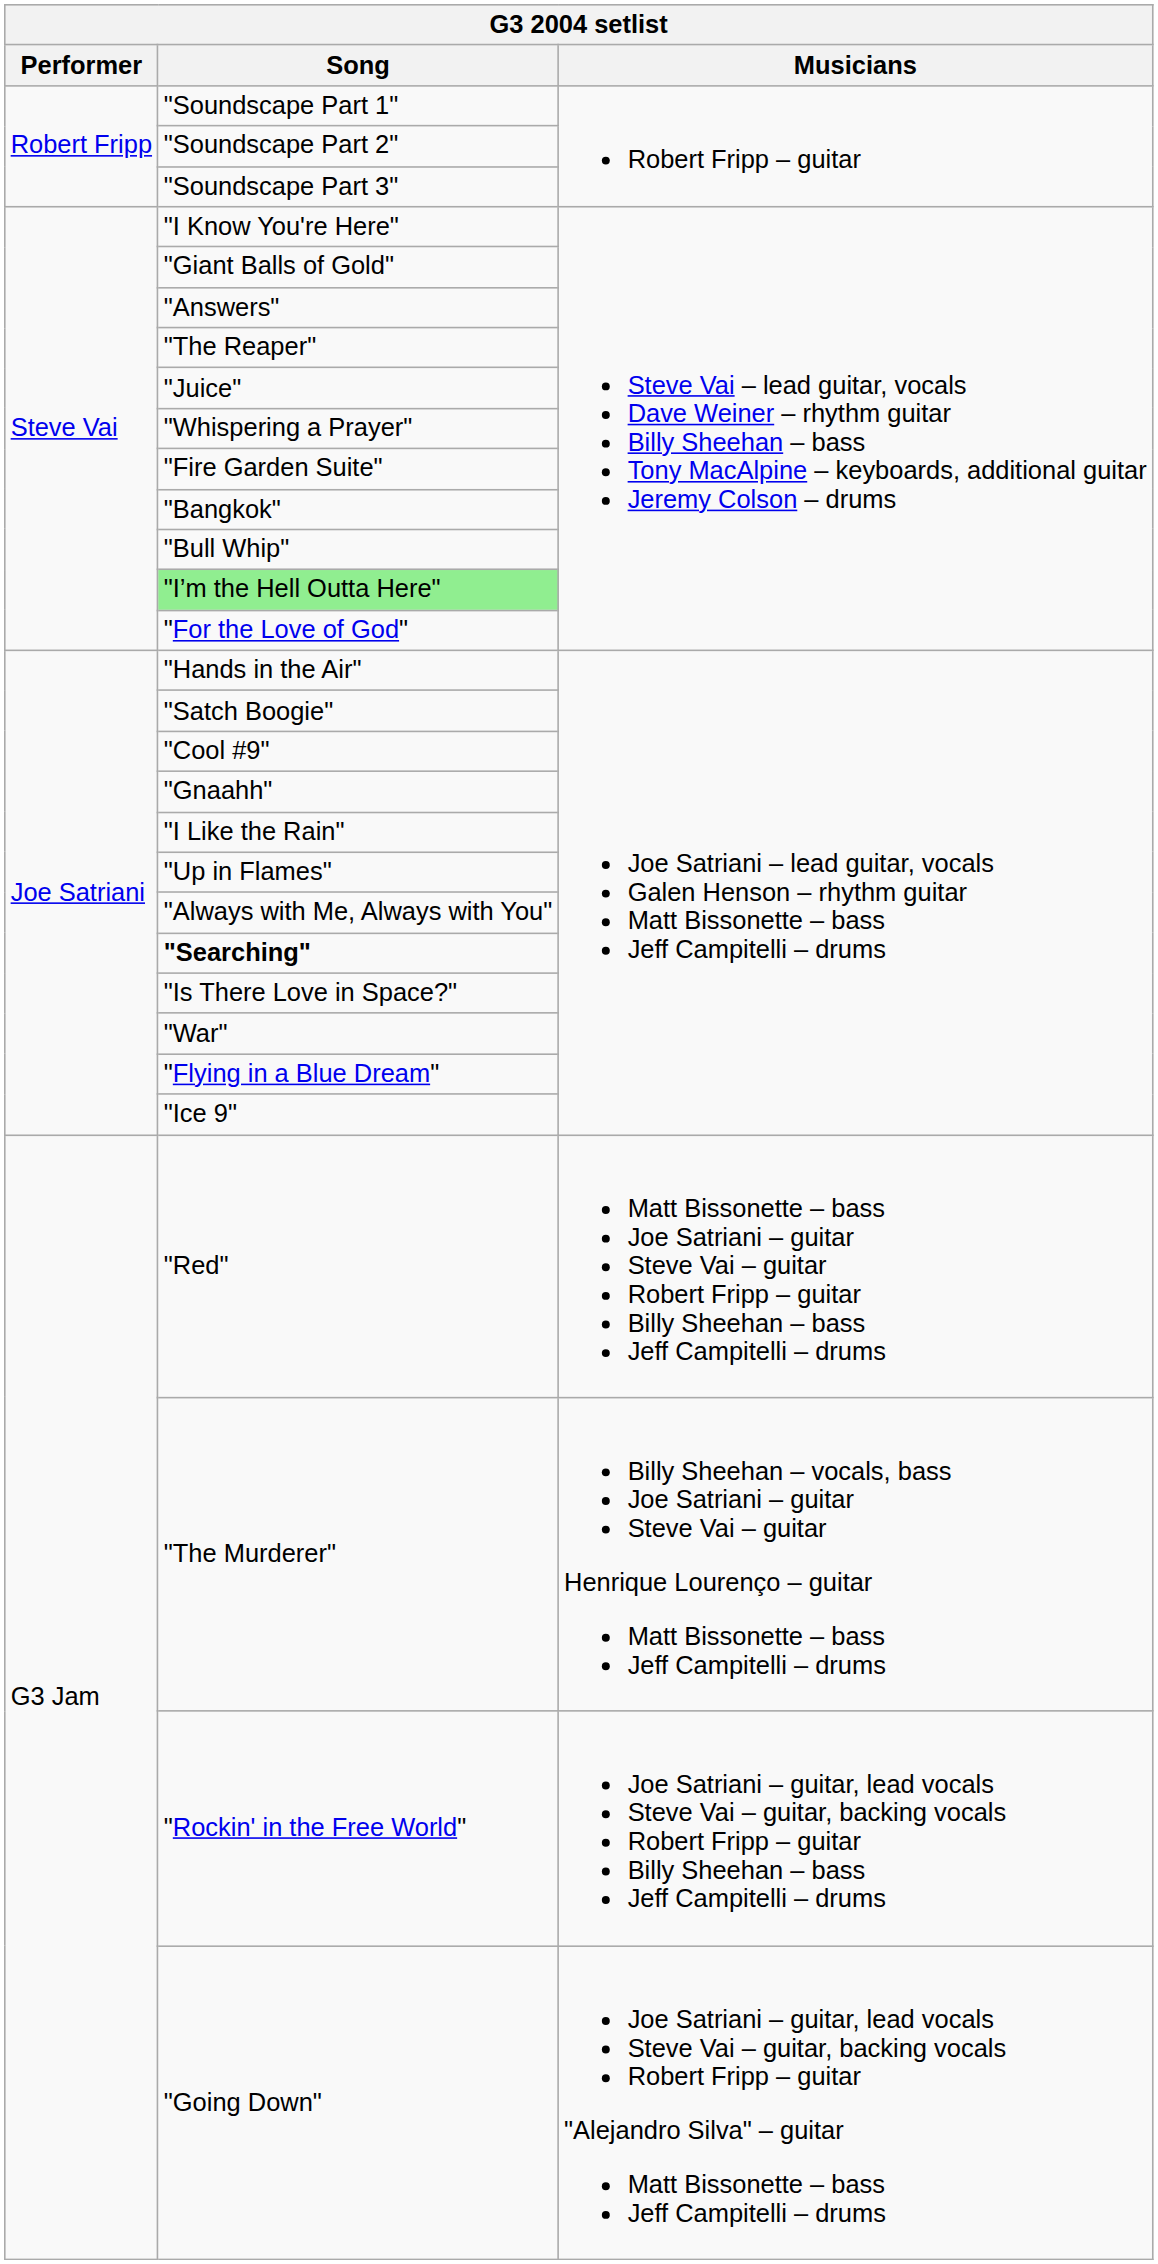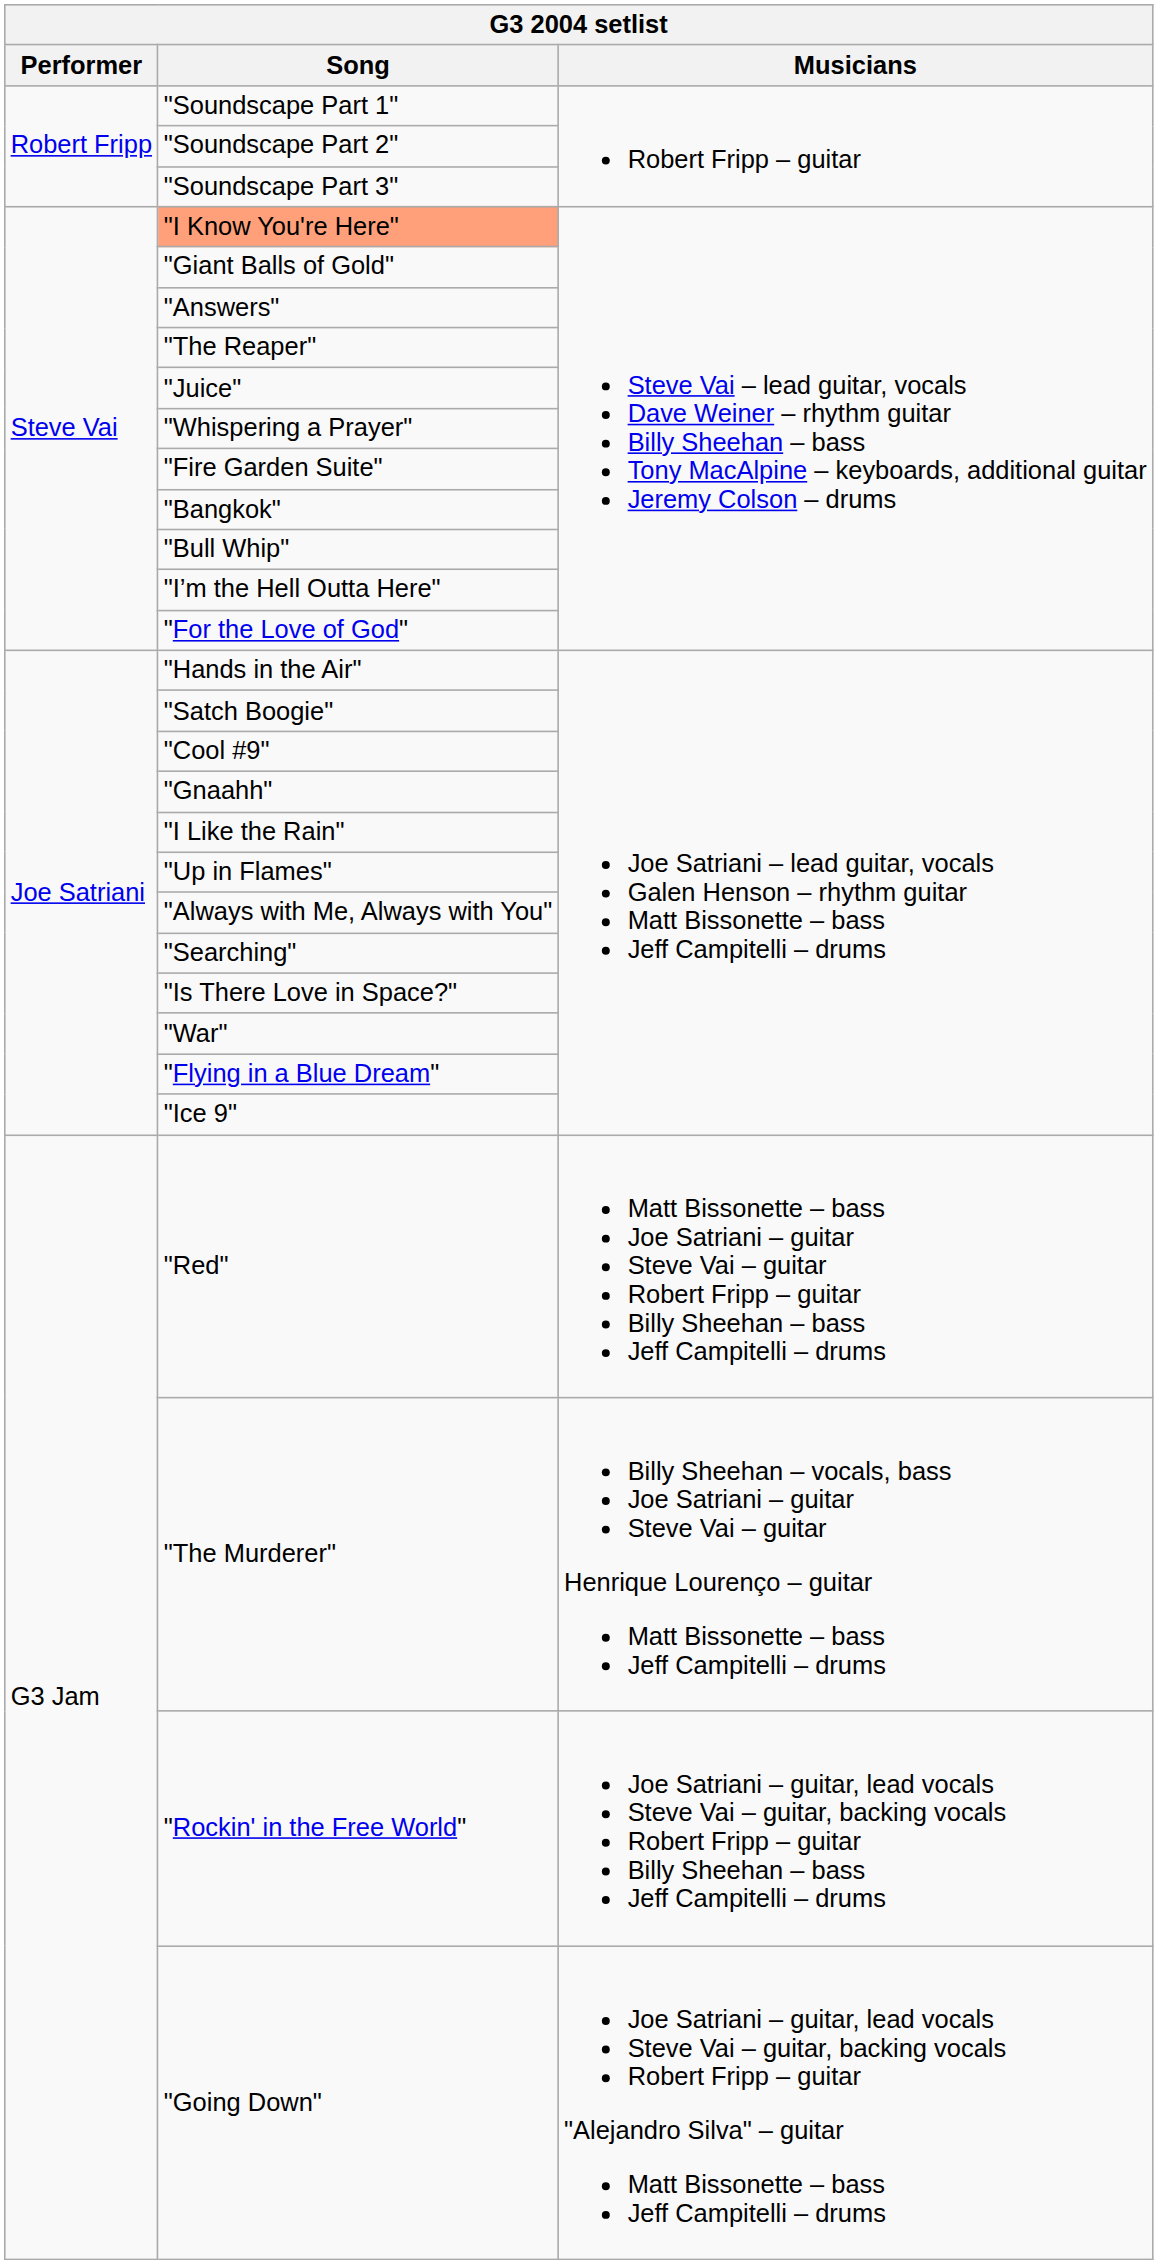(281, 226) no background -> (281, 226) lightsalmon background
(302, 589) lightgreen background -> (302, 589) no background
(237, 952) bold -> (230, 952) normal
